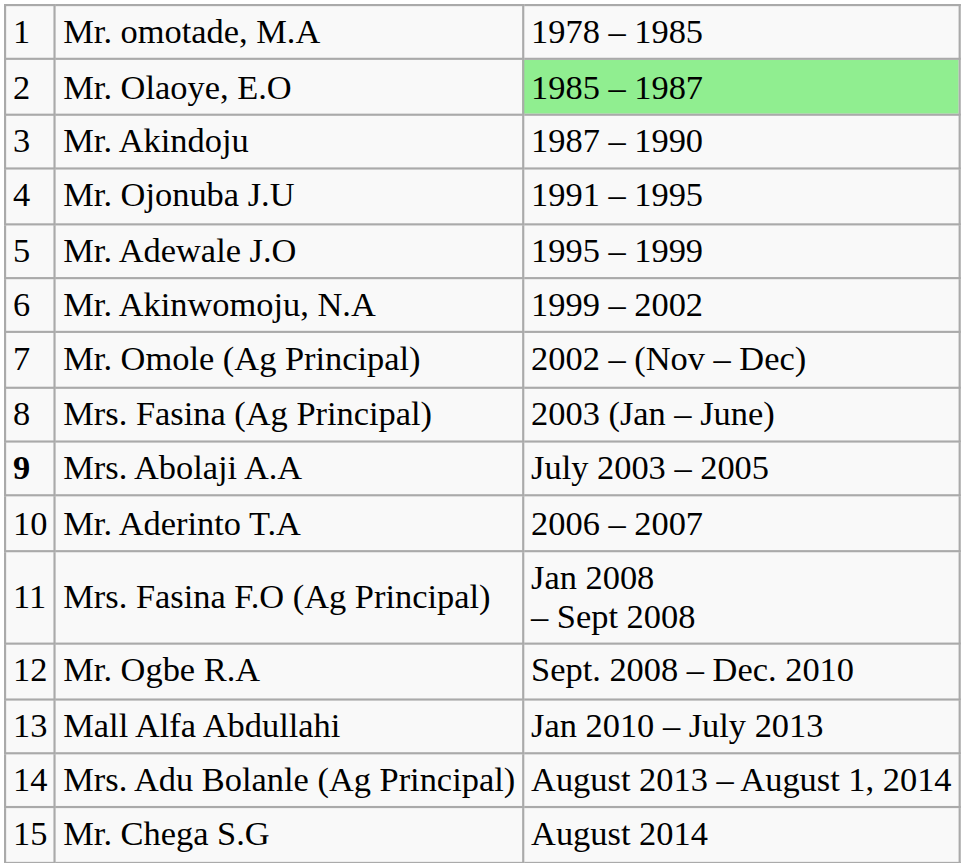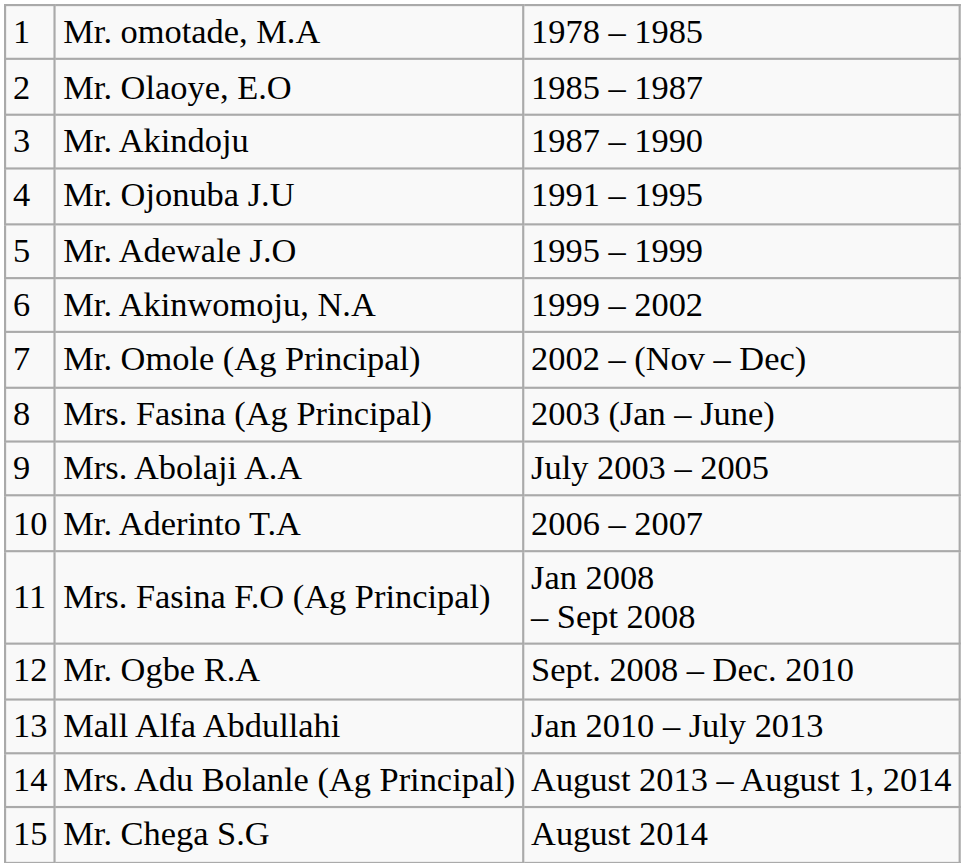(617, 86) lightgreen background -> (617, 86) no background
(22, 468) bold -> (22, 468) normal
